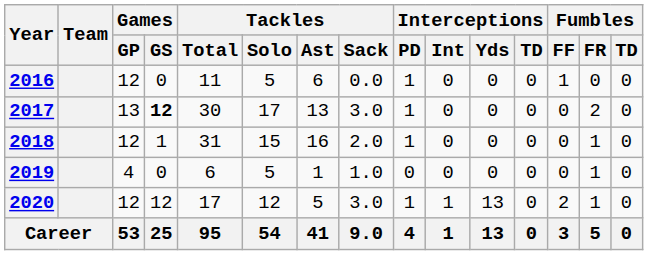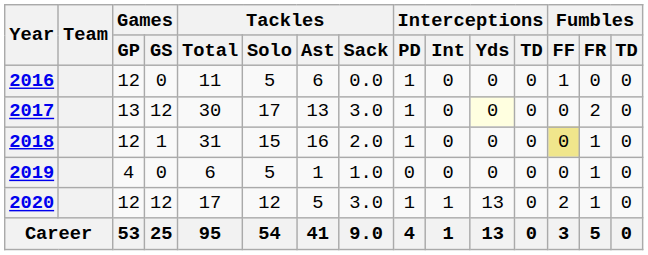(161, 112) bold -> (161, 112) normal
(493, 112) no background -> (493, 112) lightyellow background
(564, 142) no background -> (564, 142) khaki background
